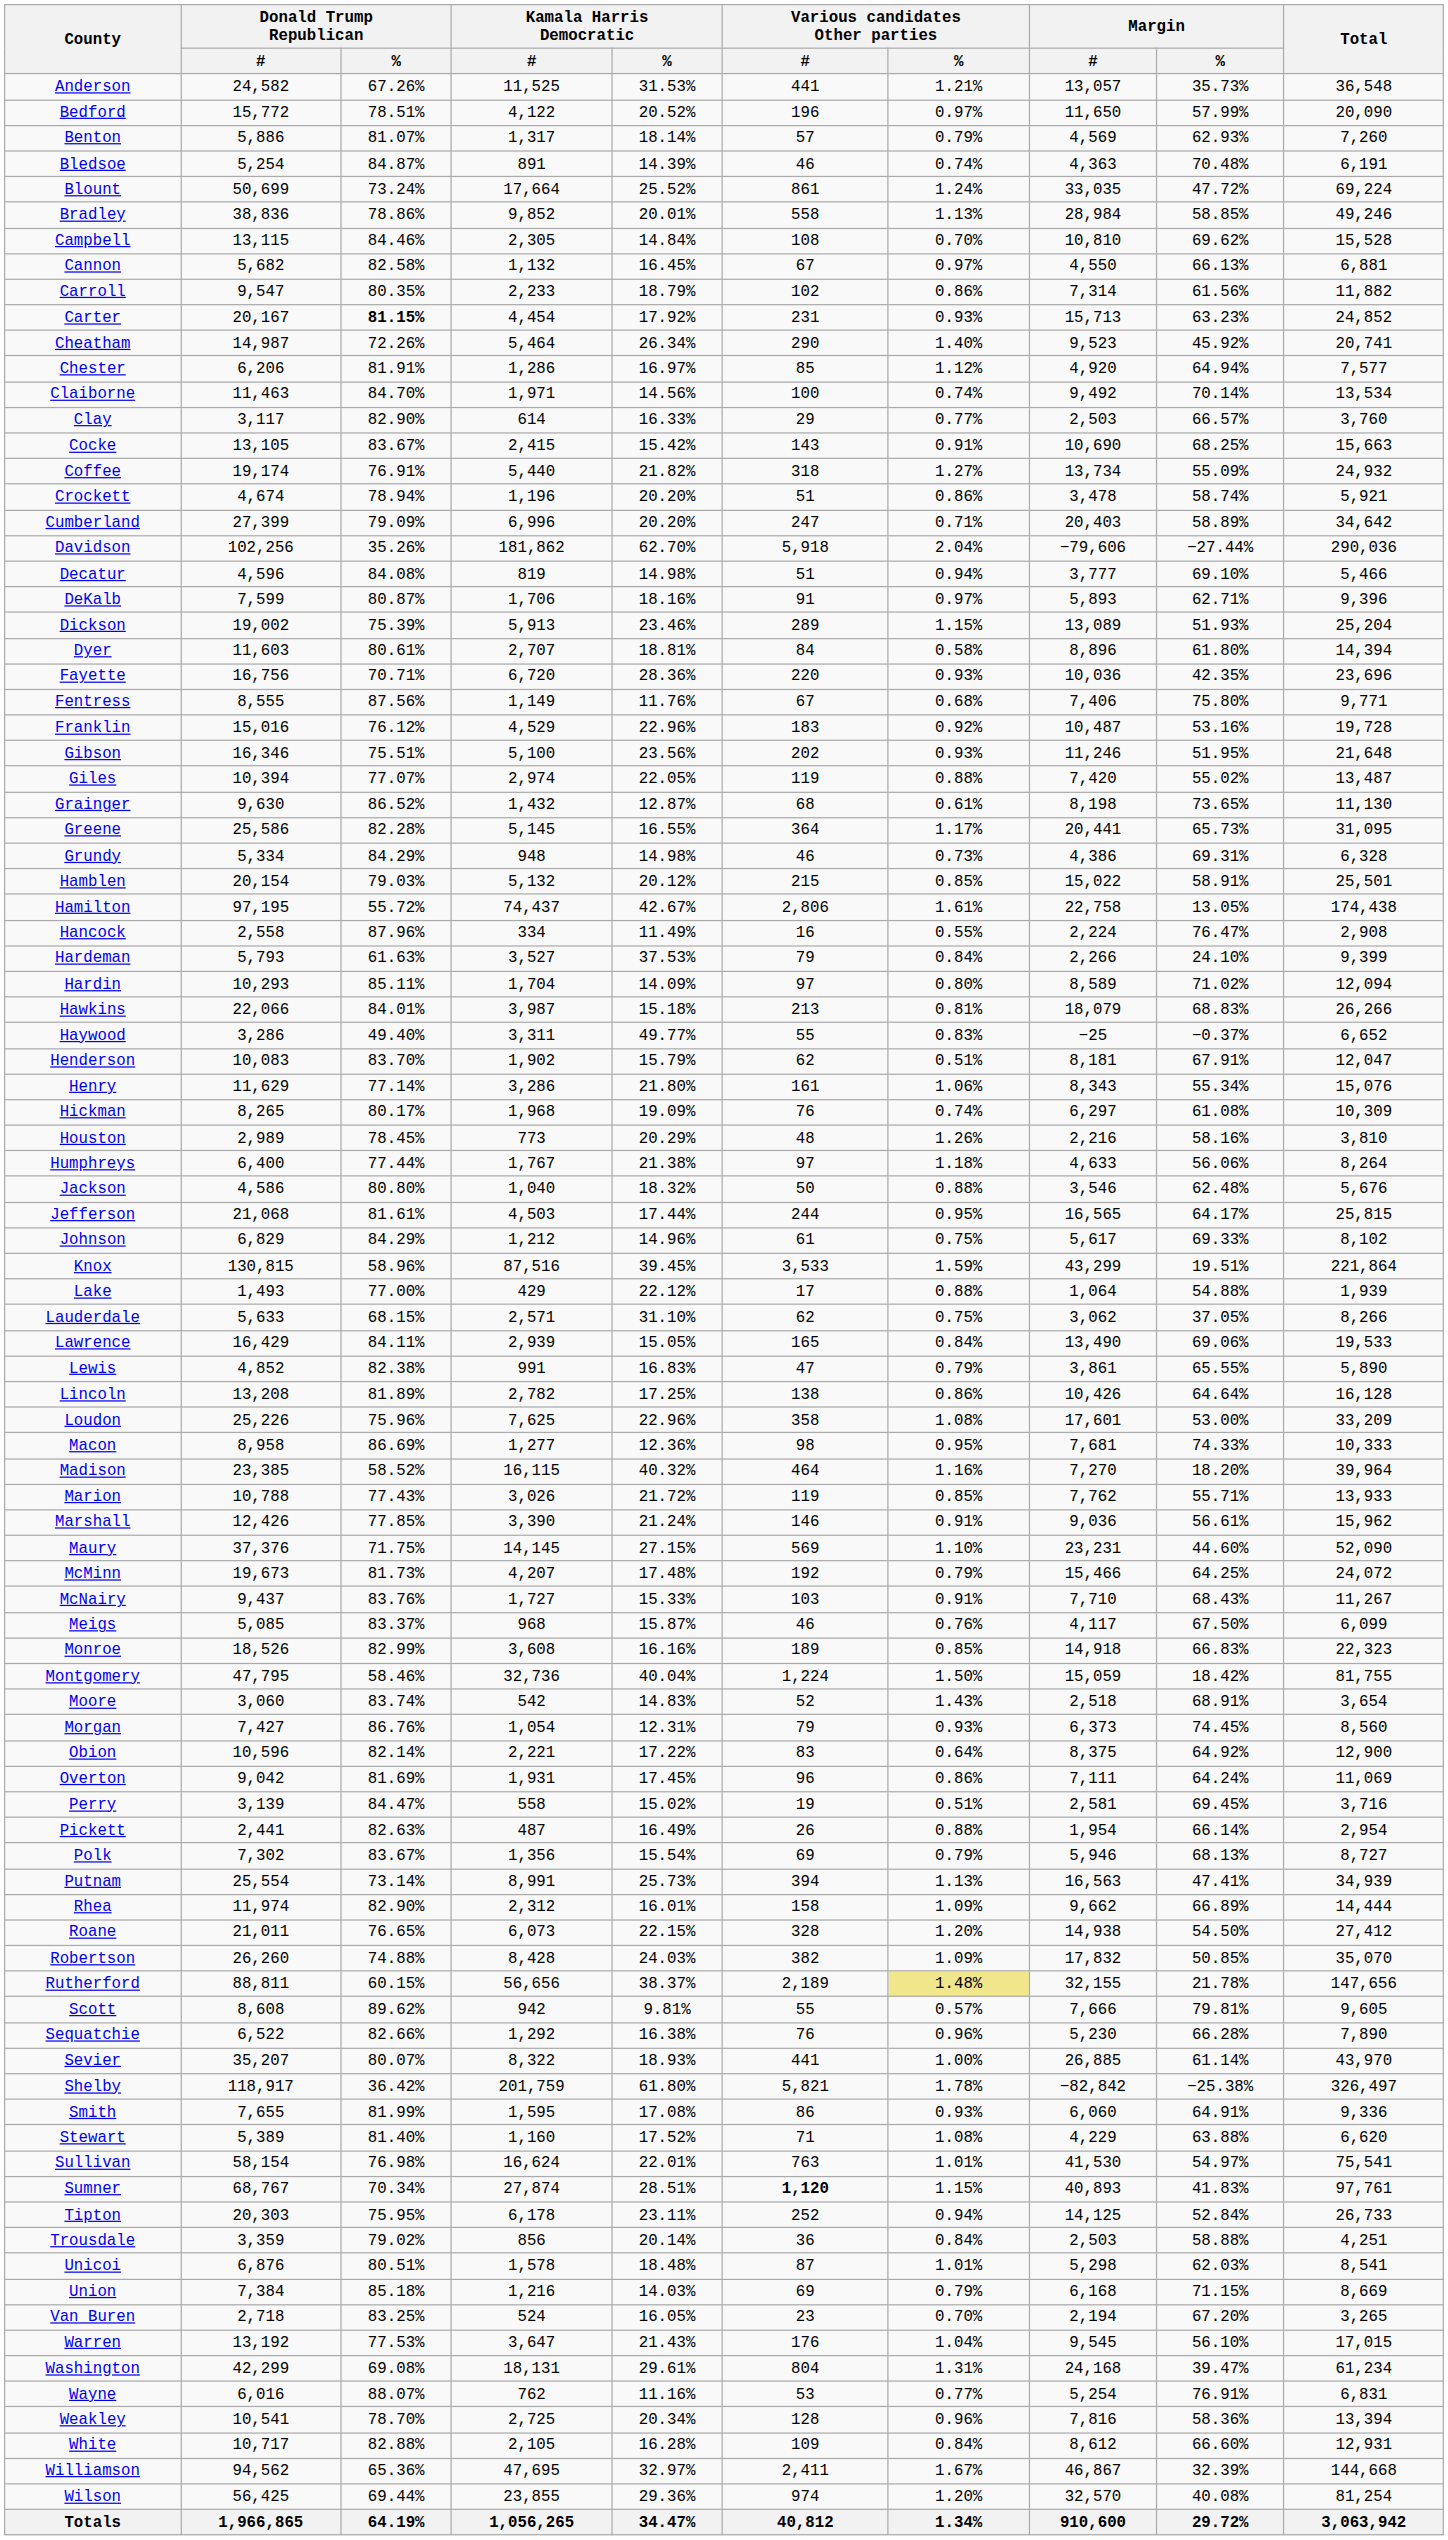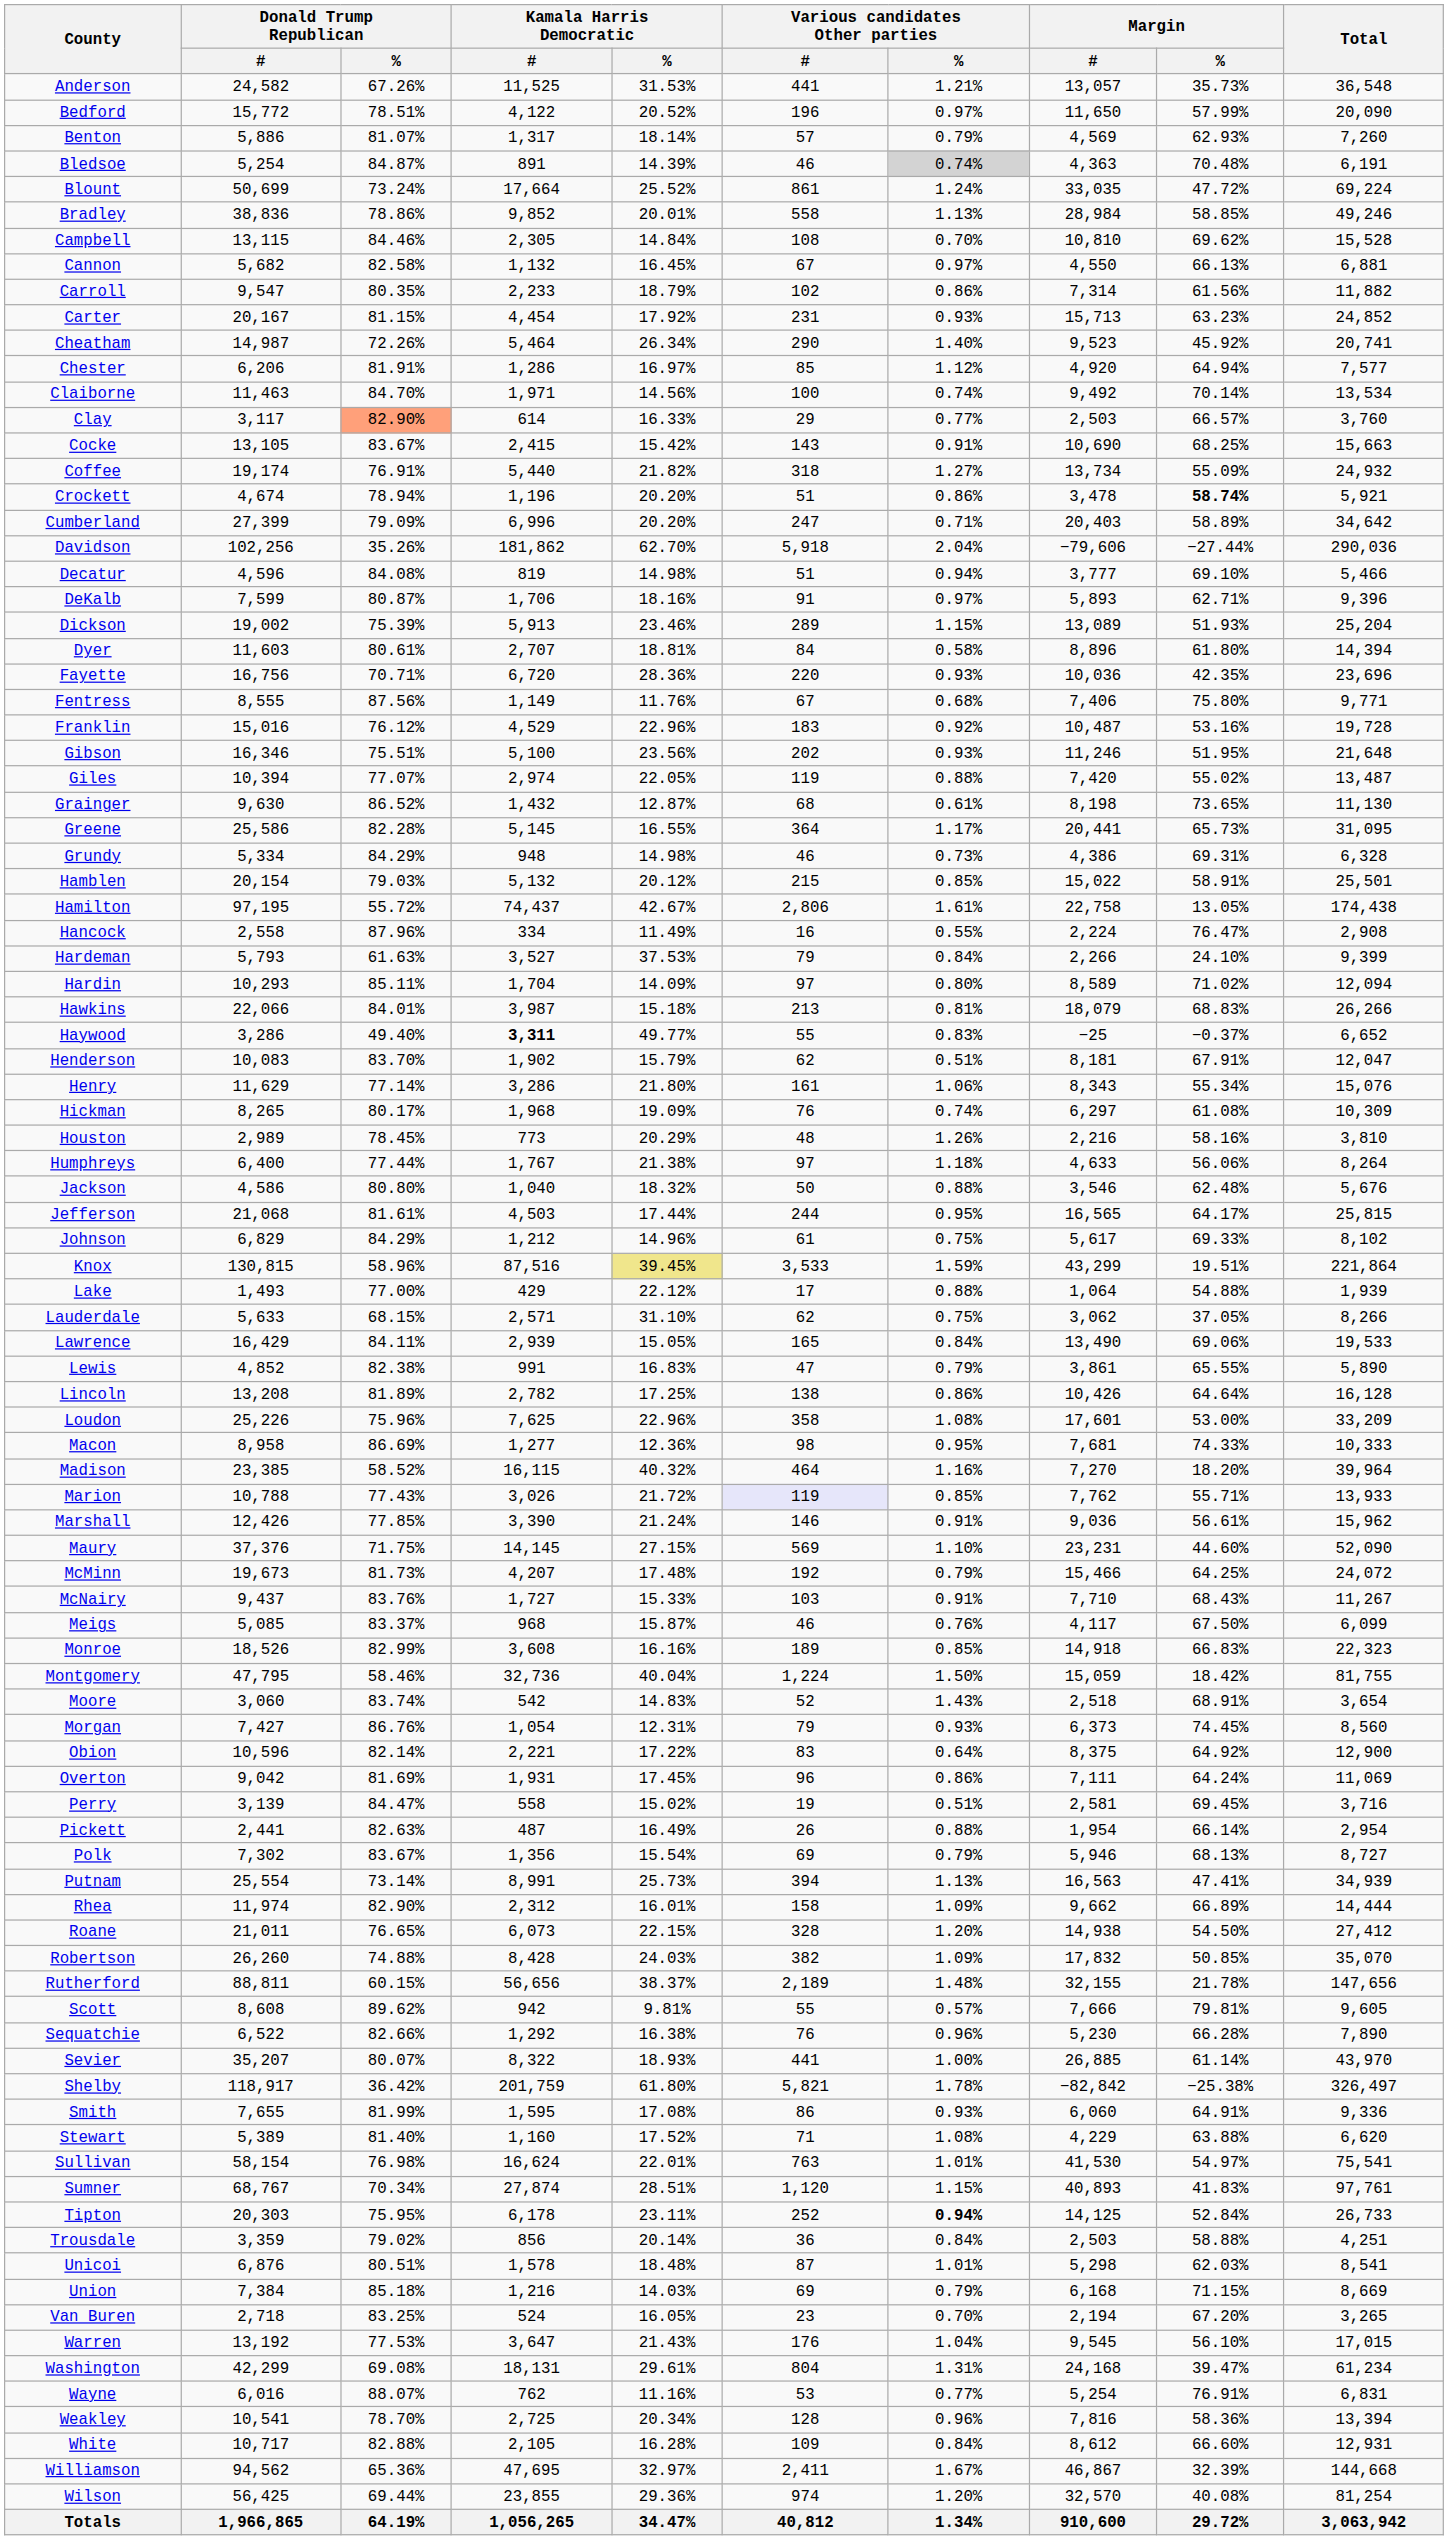(959, 164) no background -> (959, 164) lightgrey background
(396, 318) bold -> (396, 318) normal
(396, 420) no background -> (396, 420) lightsalmon background
(1220, 497) normal -> (1220, 497) bold
(532, 1035) normal -> (532, 1035) bold
(667, 1266) no background -> (667, 1266) khaki background
(805, 1497) no background -> (805, 1497) lavender background
(959, 1984) khaki background -> (959, 1984) no background
(805, 2189) bold -> (805, 2189) normal
(959, 2215) normal -> (959, 2215) bold
